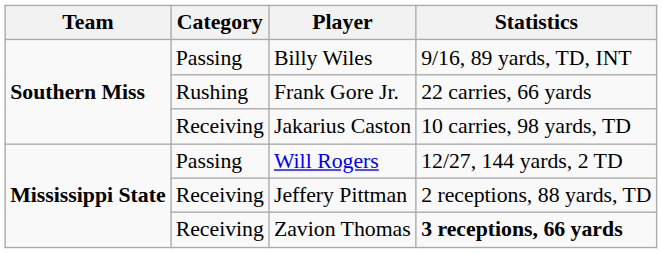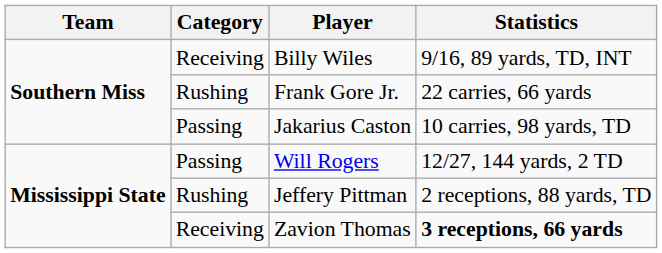(209, 57) Passing -> (220, 57) Receiving
(220, 126) Receiving -> (209, 126) Passing
(220, 195) Receiving -> (212, 195) Rushing
